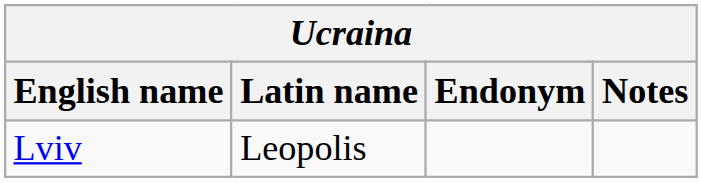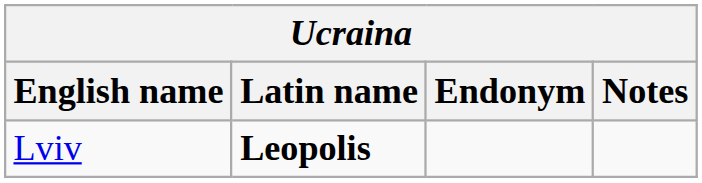(303, 147) normal -> (305, 147) bold
